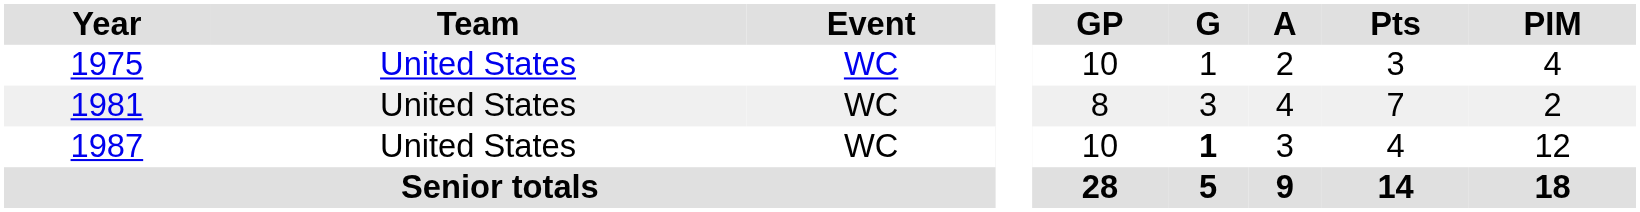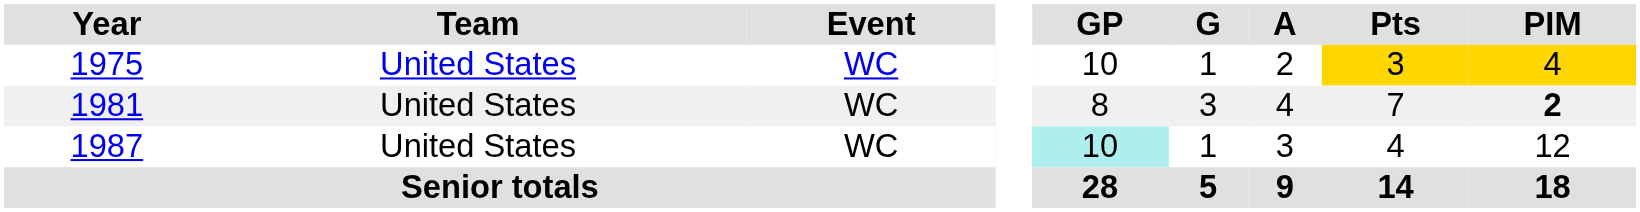(1396, 64) no background -> (1396, 64) gold background
(1553, 64) no background -> (1553, 64) gold background
(1553, 105) normal -> (1553, 105) bold
(1100, 146) no background -> (1100, 146) paleturquoise background
(1208, 146) bold -> (1208, 146) normal
